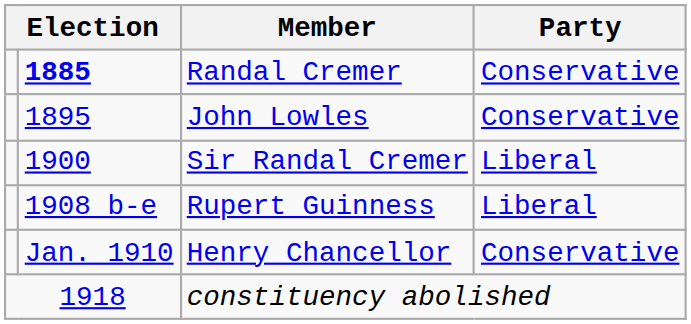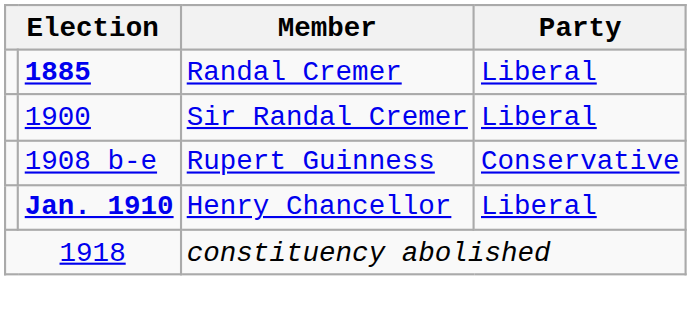(580, 72) Conservative -> (539, 72) Liberal
- row: (278, 117)
(539, 207) Liberal -> (580, 162) Conservative
(99, 252) normal -> (99, 207) bold
(580, 252) Conservative -> (539, 207) Liberal
